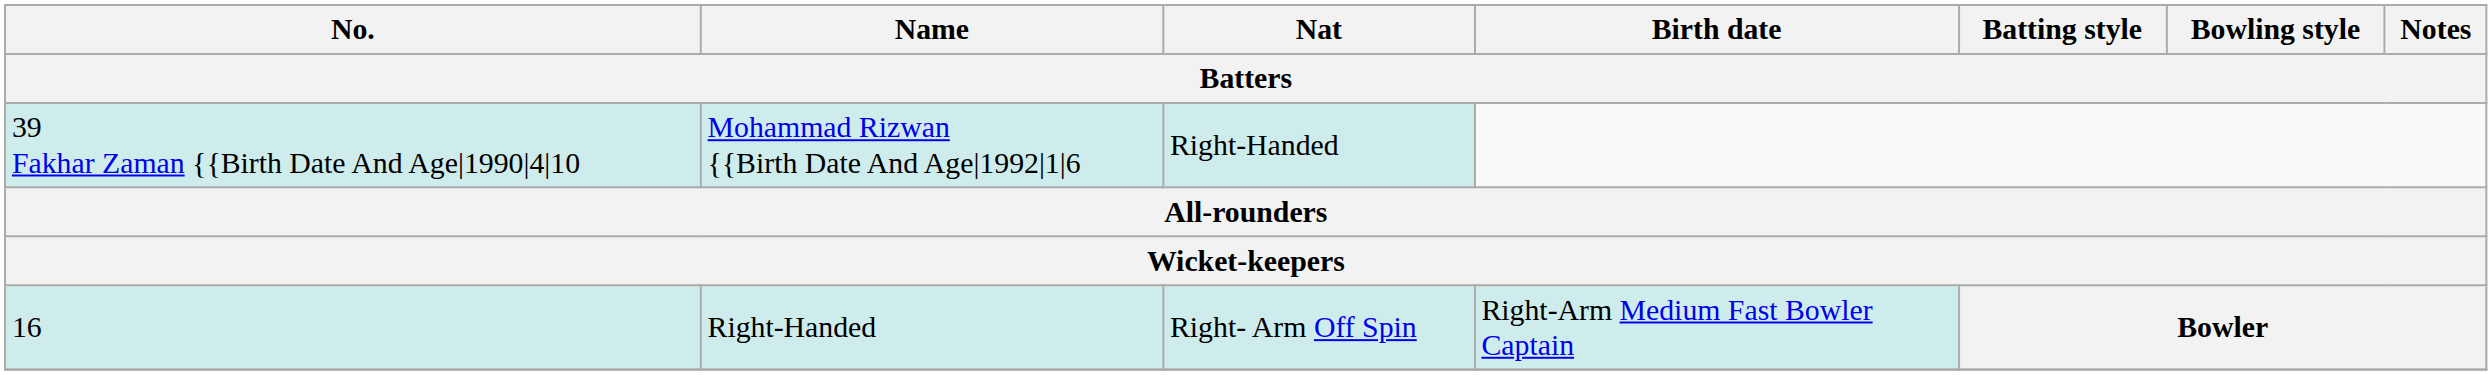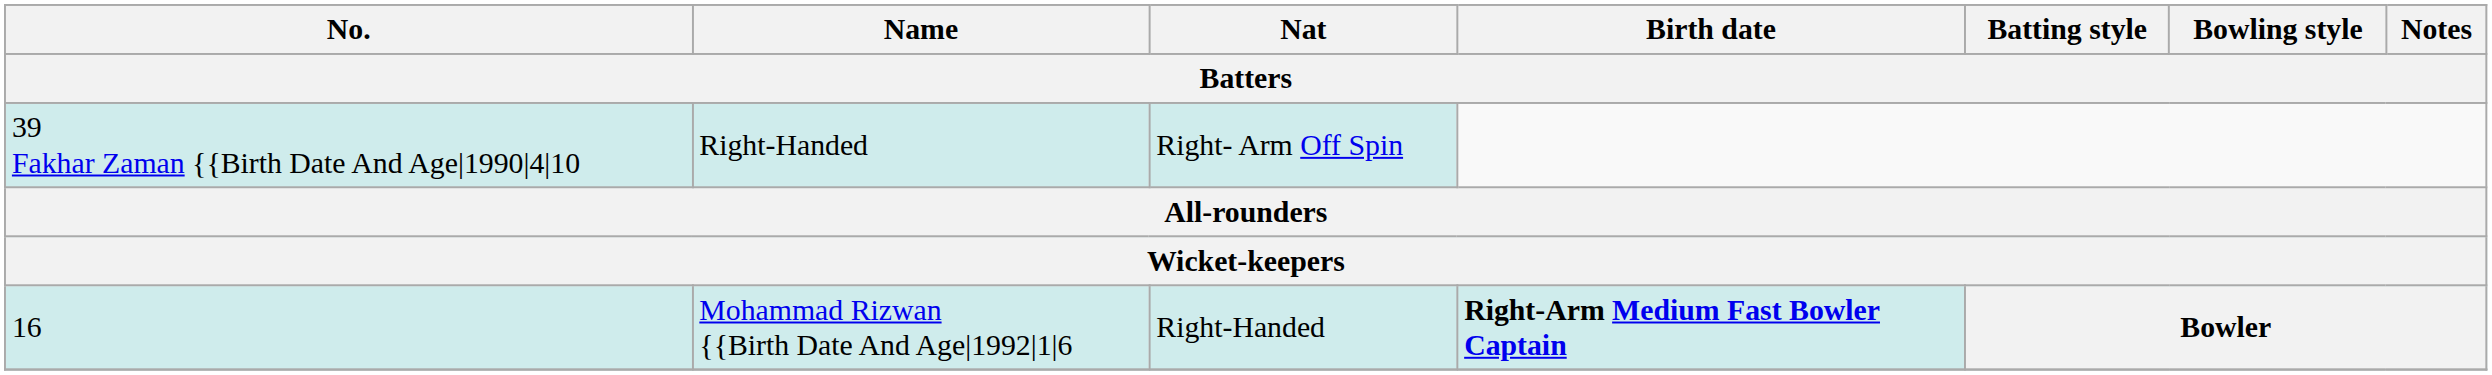(894, 145) Mohammad Rizwan {{Birth Date And Age|1992|1|6 -> (784, 145) Right-Handed
(1254, 145) Right-Handed -> (1280, 145) Right- Arm Off Spin
(792, 327) Right-Handed -> (886, 327) Mohammad Rizwan {{Birth Date And Age|1992|1|6
(1293, 327) Right- Arm Off Spin -> (1241, 327) Right-Handed
(1677, 327) normal -> (1672, 327) bold
